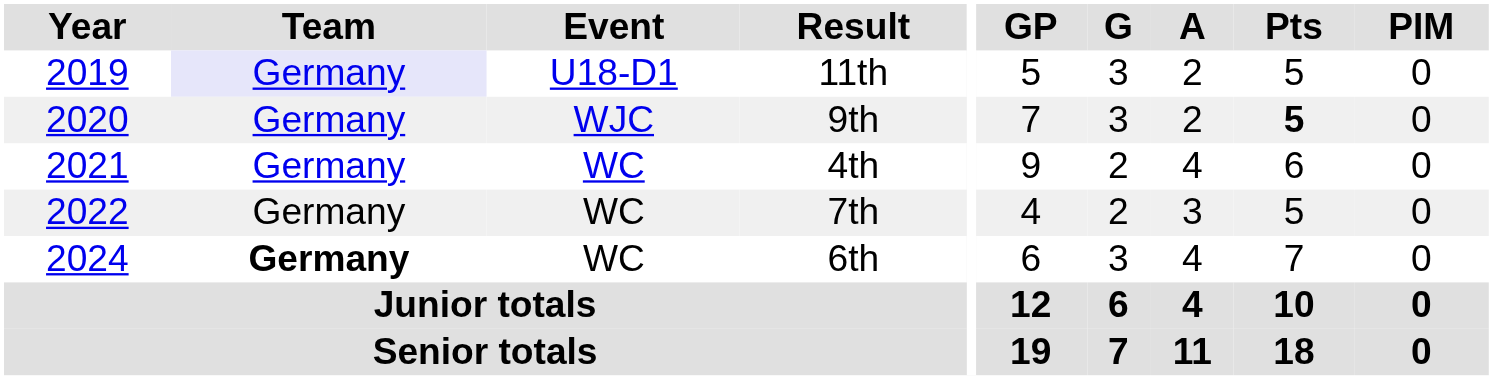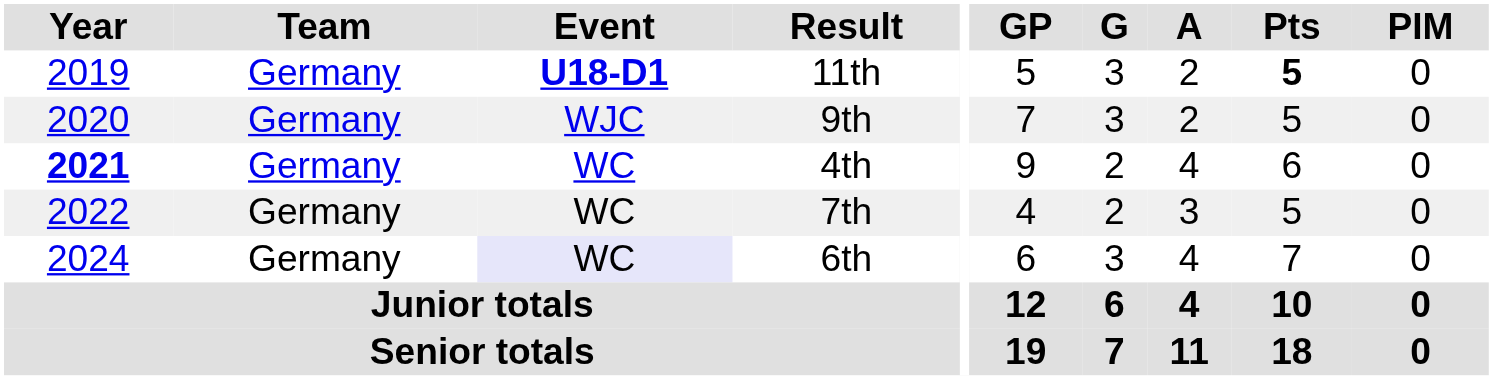(329, 72) lavender background -> (324, 72) no background
(614, 72) normal -> (604, 72) bold
(1294, 72) normal -> (1292, 72) bold
(1294, 119) bold -> (1292, 119) normal
(87, 165) normal -> (88, 165) bold
(329, 258) bold -> (324, 258) normal
(614, 258) no background -> (604, 258) lavender background
